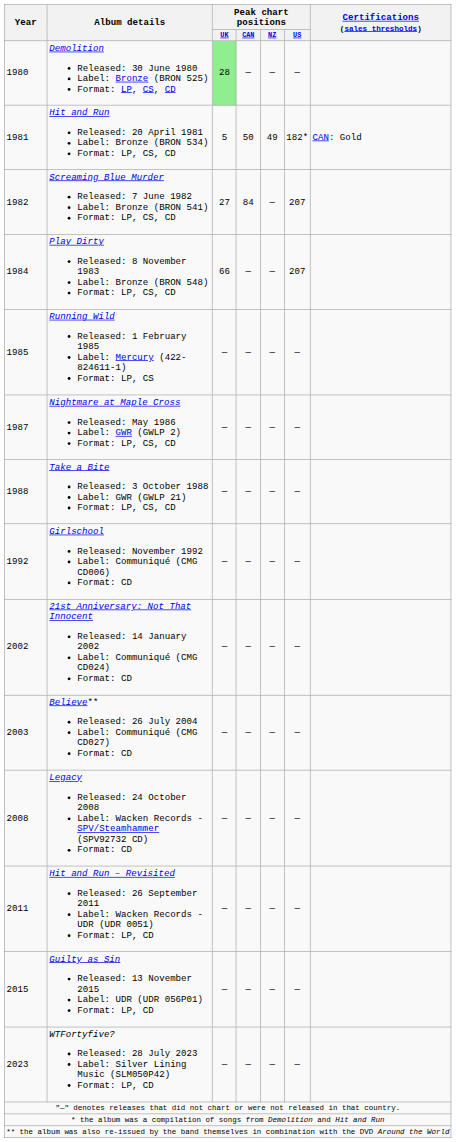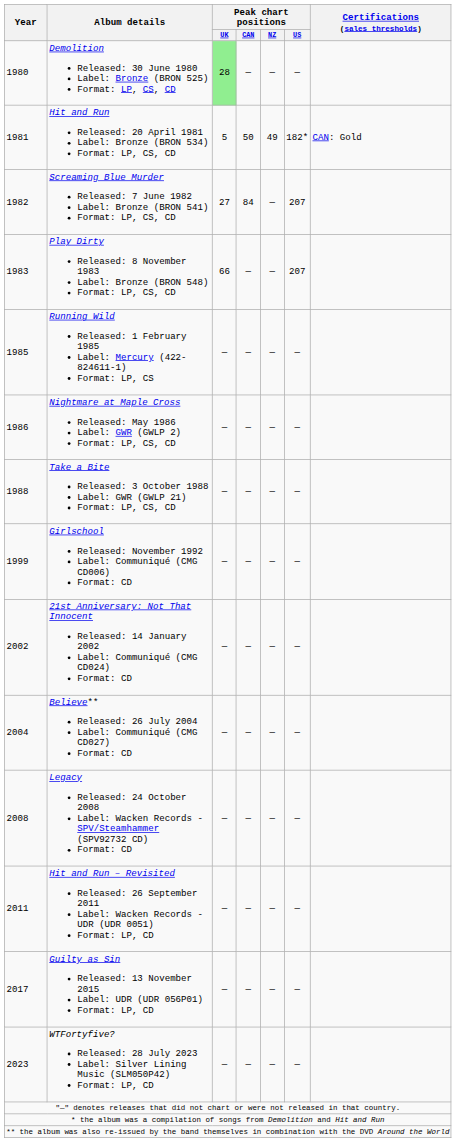(17, 272) 1984 -> (17, 272) 1983
(17, 427) 1987 -> (17, 427) 1986
(17, 562) 1992 -> (17, 562) 1999
(17, 733) 2003 -> (17, 733) 2004
(17, 989) 2015 -> (17, 989) 2017
